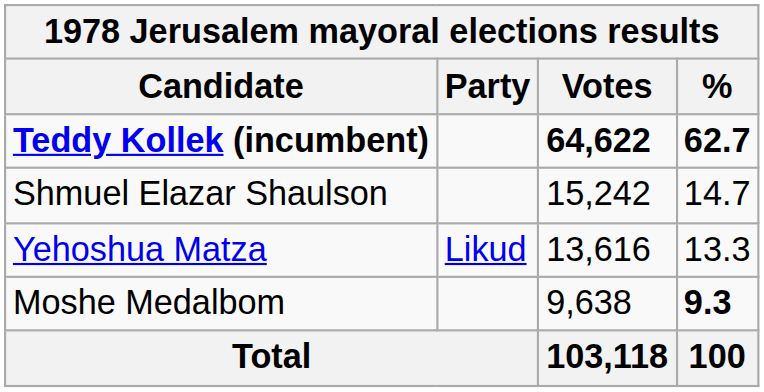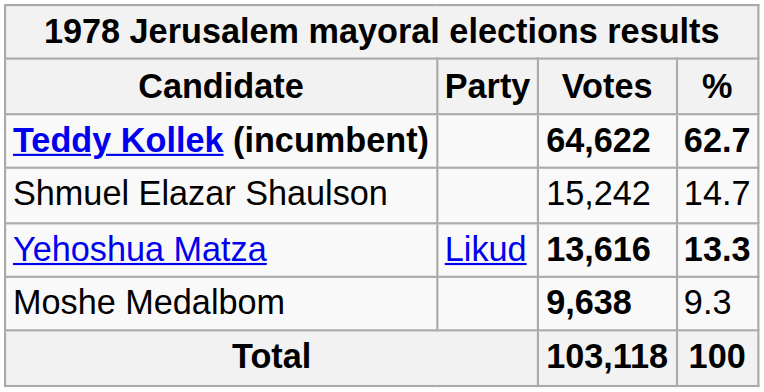(599, 248) normal -> (599, 248) bold
(717, 248) normal -> (717, 248) bold
(589, 303) normal -> (589, 303) bold
(708, 303) bold -> (708, 303) normal
